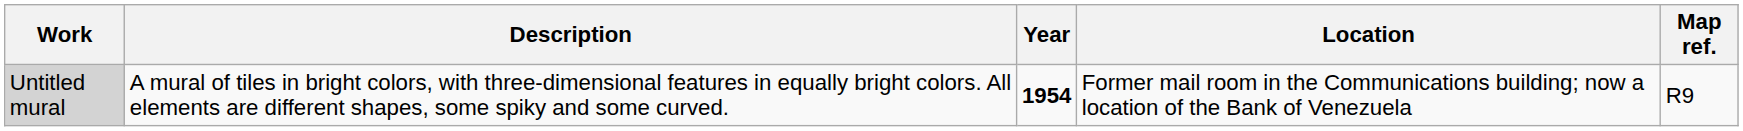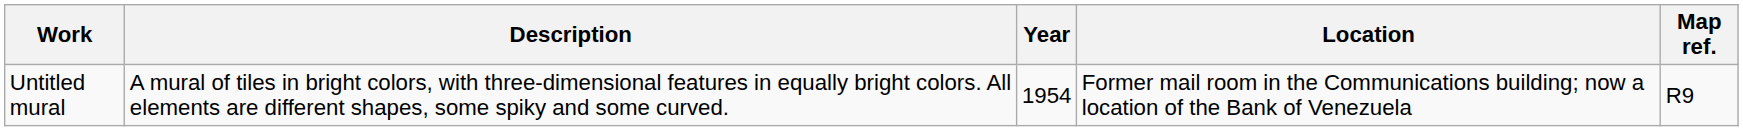(48, 94) lightgrey background -> (48, 94) no background
(1047, 94) bold -> (1047, 94) normal
